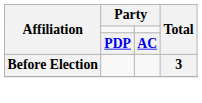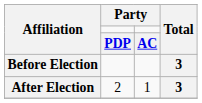+ row: (53, 87)
